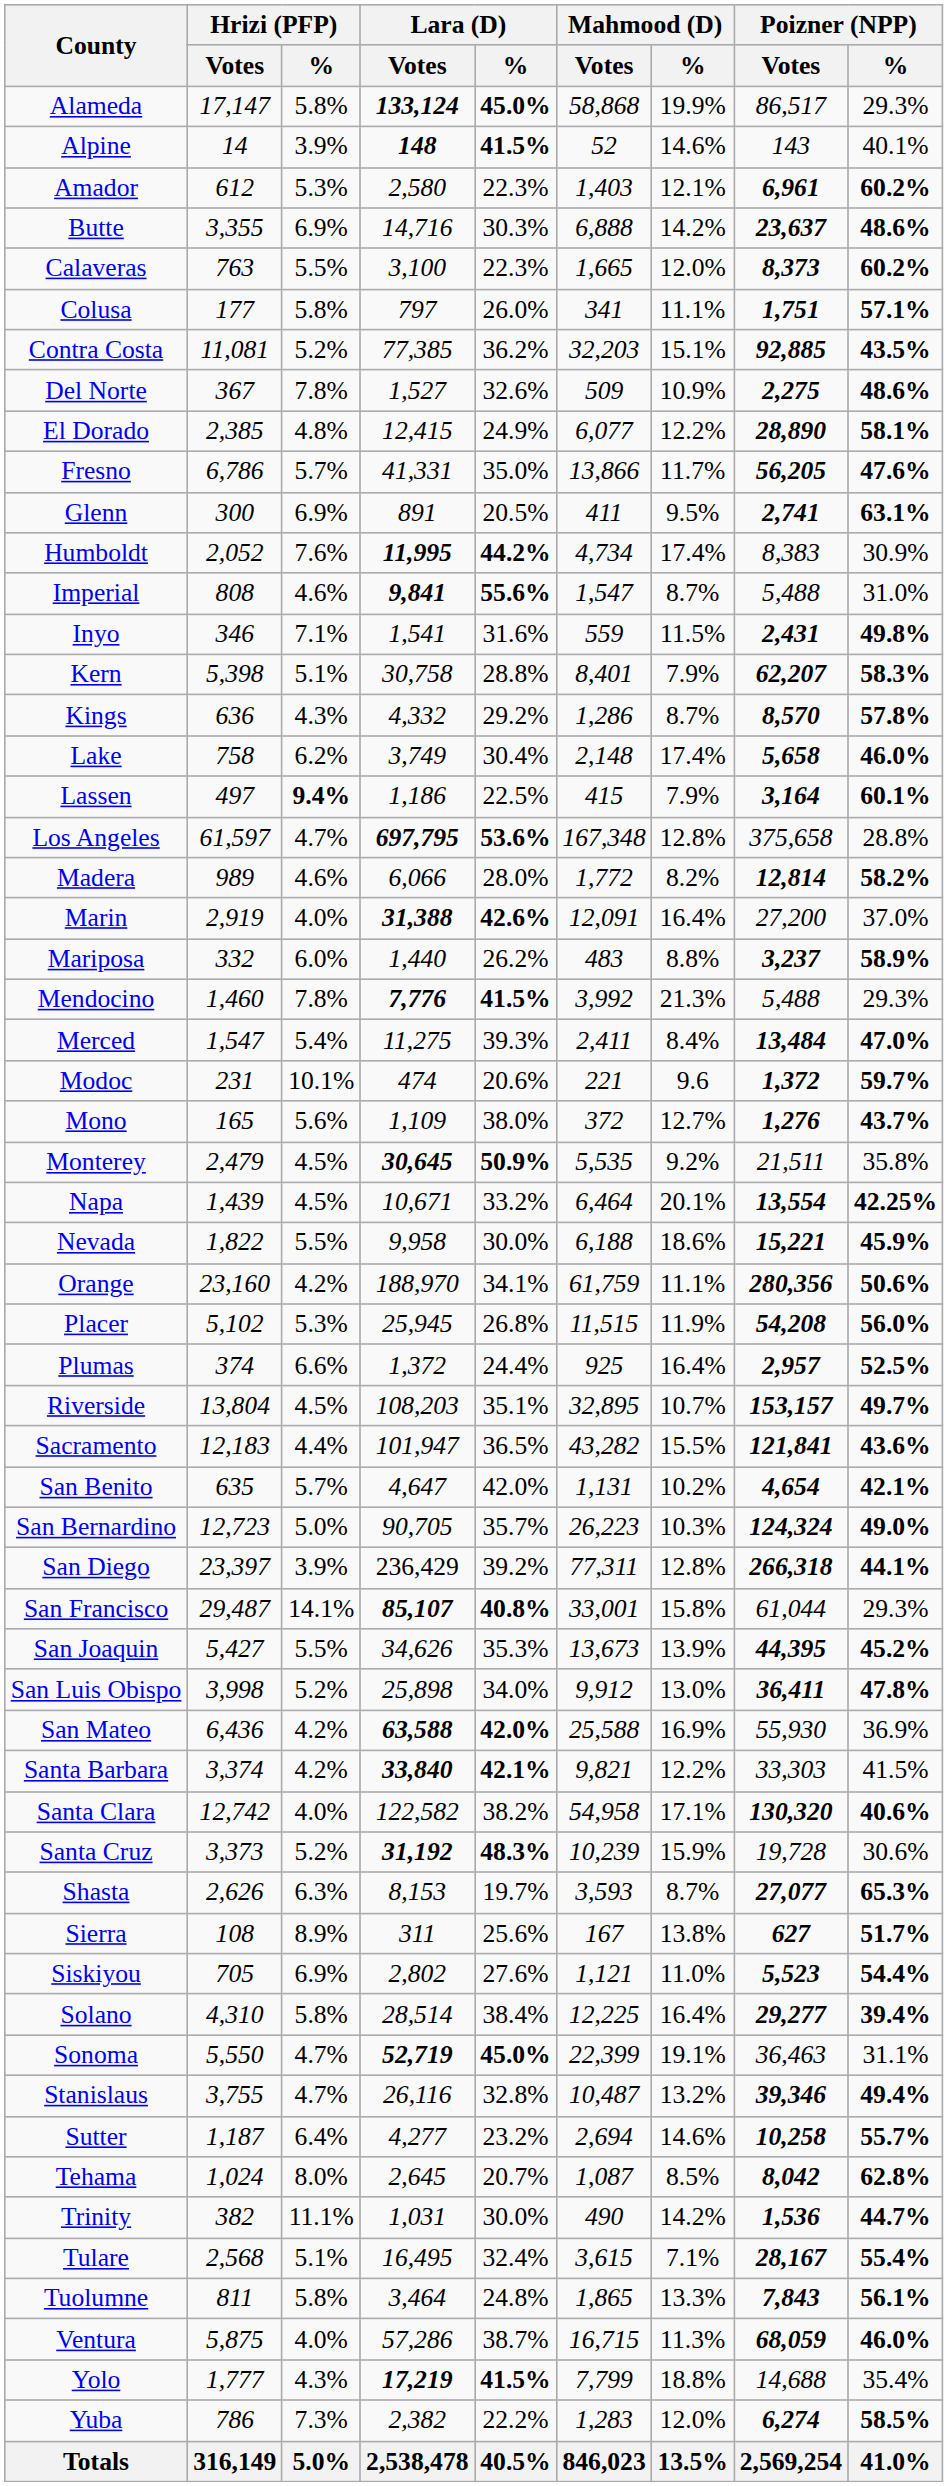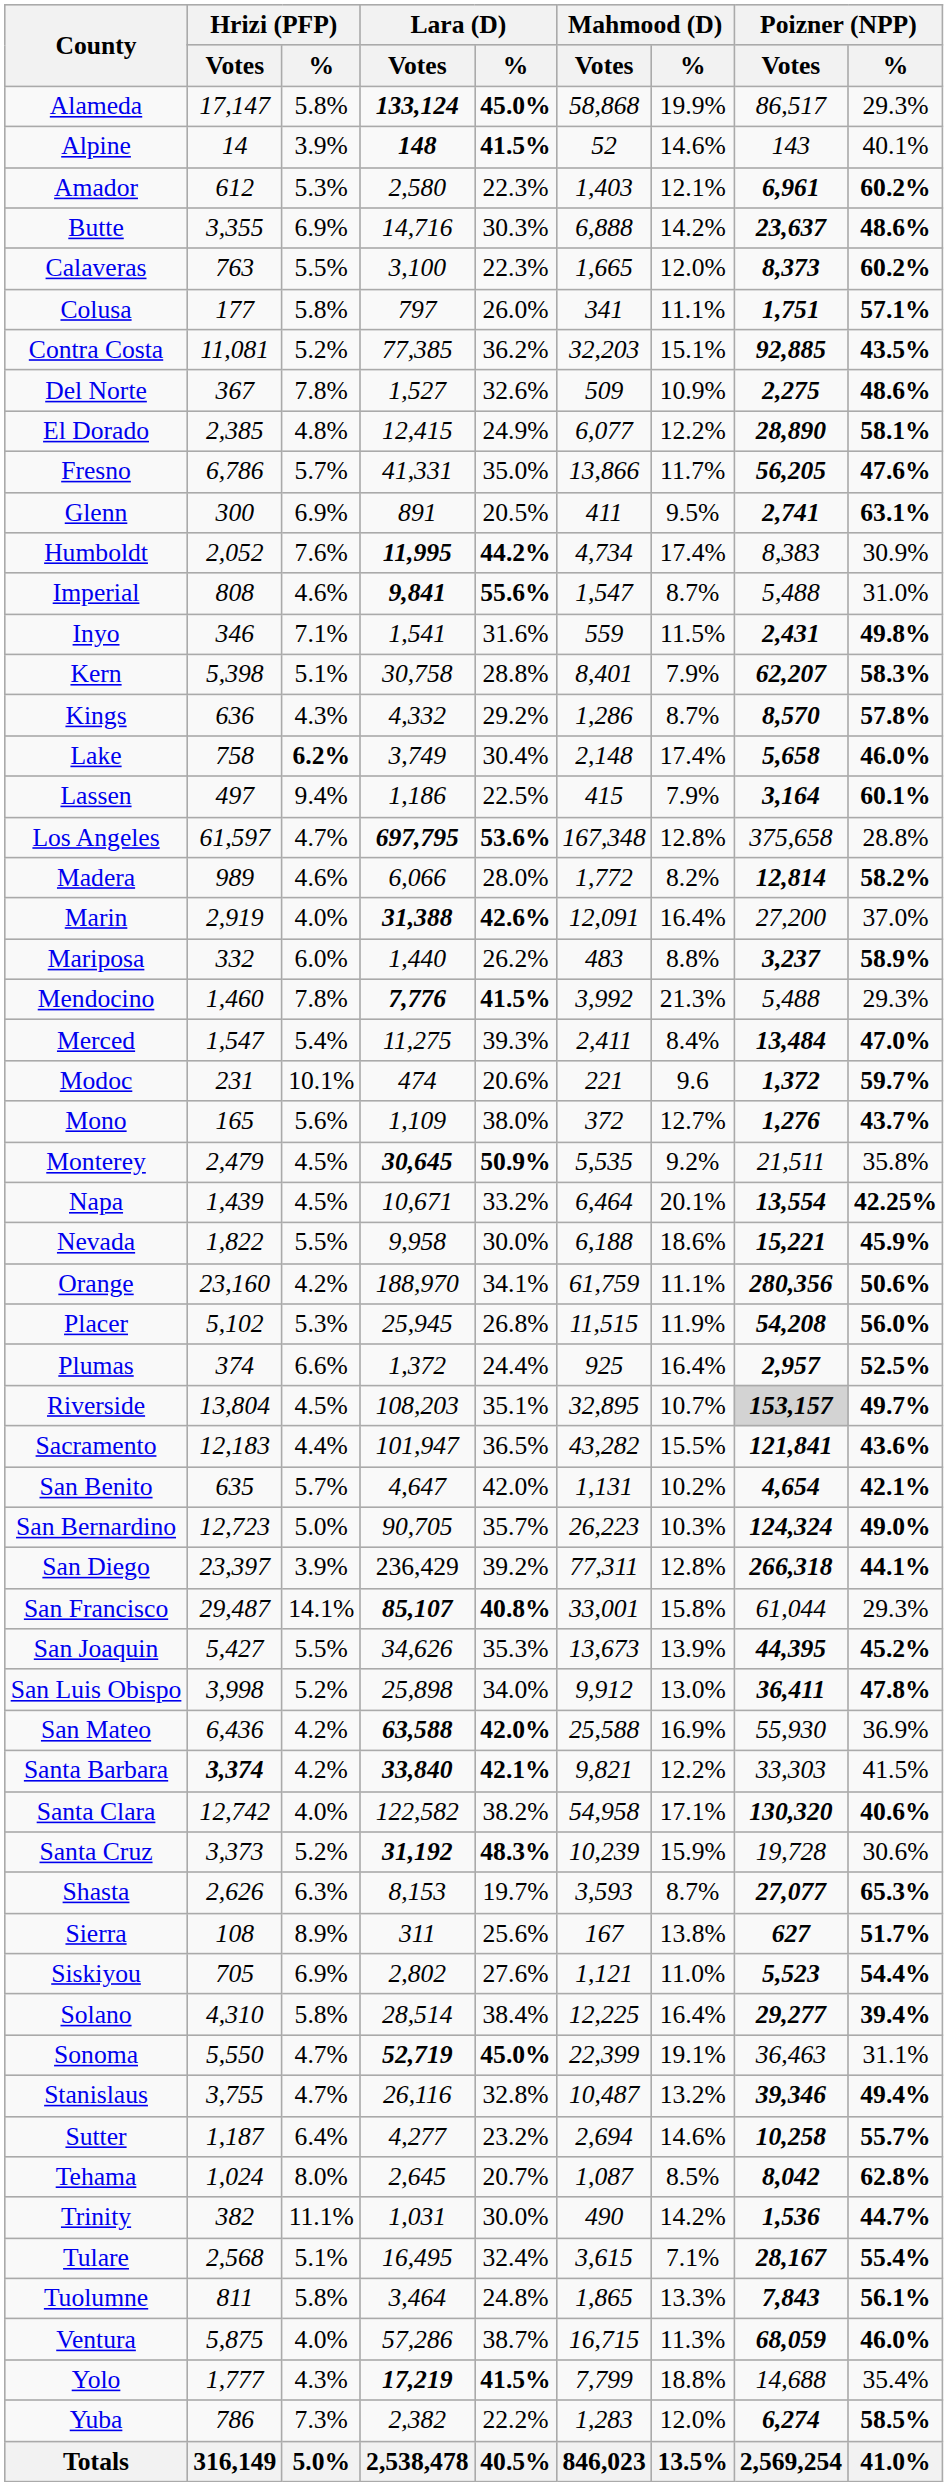(321, 755) normal -> (321, 755) bold
(321, 796) bold -> (321, 796) normal
(791, 1405) no background -> (791, 1405) lightgrey background
(235, 1770) normal -> (235, 1770) bold
